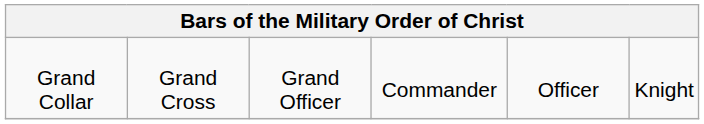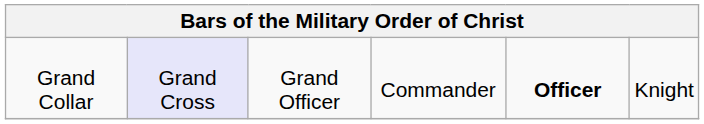(188, 89) no background -> (188, 89) lavender background
(568, 89) normal -> (568, 89) bold
